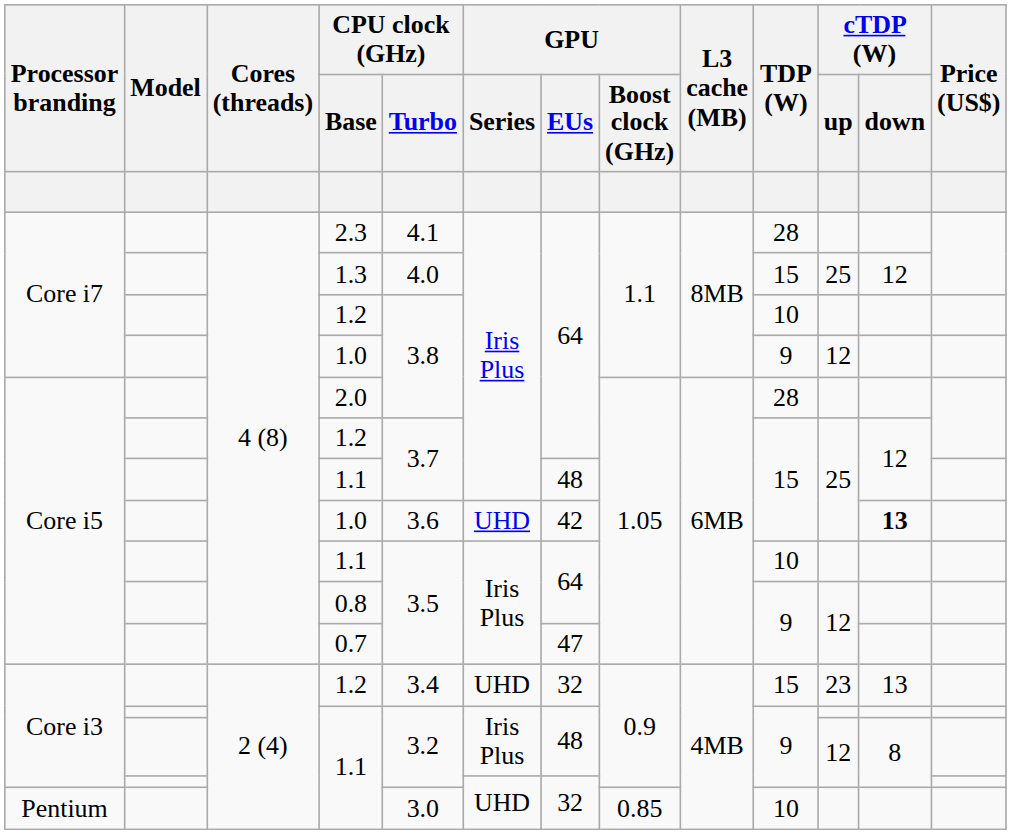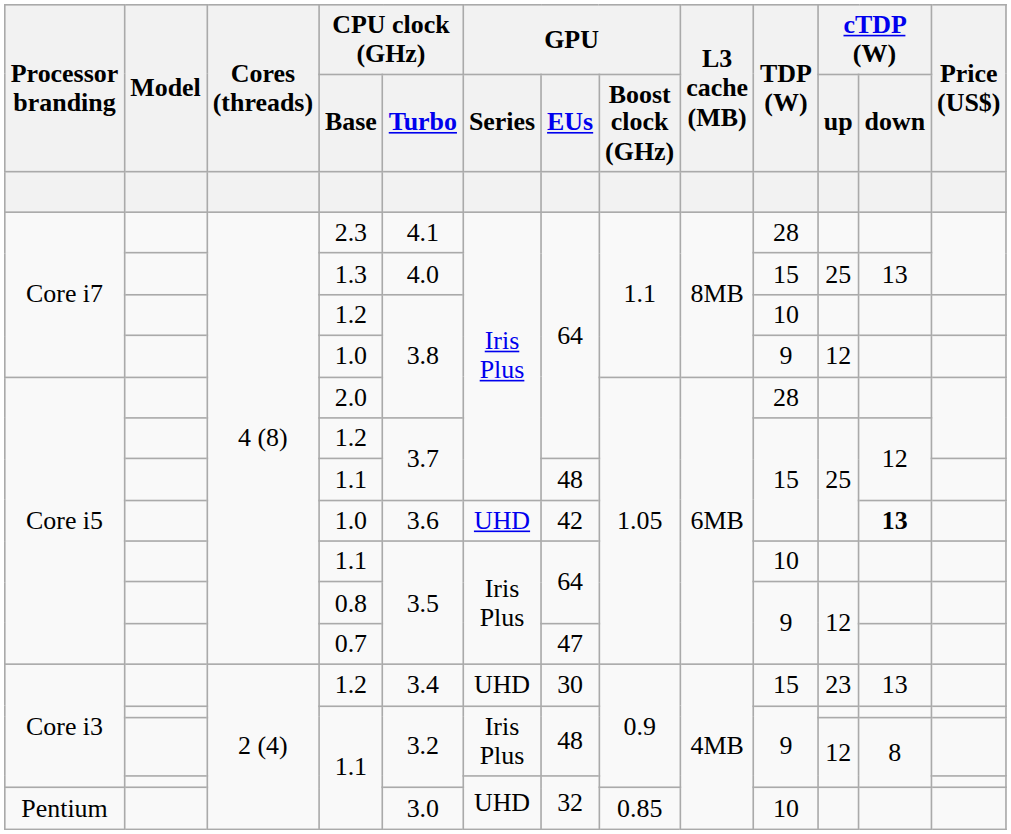(895, 273) 12 -> (895, 273) 13
(570, 684) 32 -> (570, 684) 30
